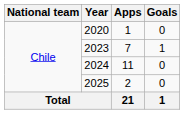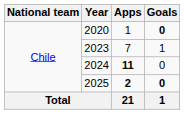(162, 30) normal -> (162, 30) bold
(128, 65) normal -> (128, 65) bold
(128, 83) normal -> (128, 83) bold
(162, 83) normal -> (162, 83) bold
